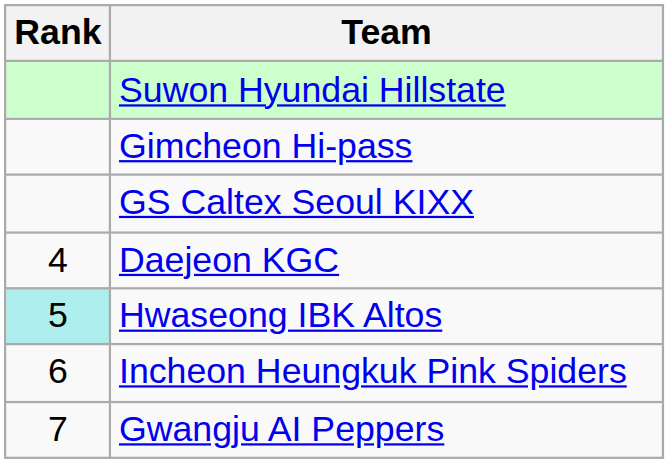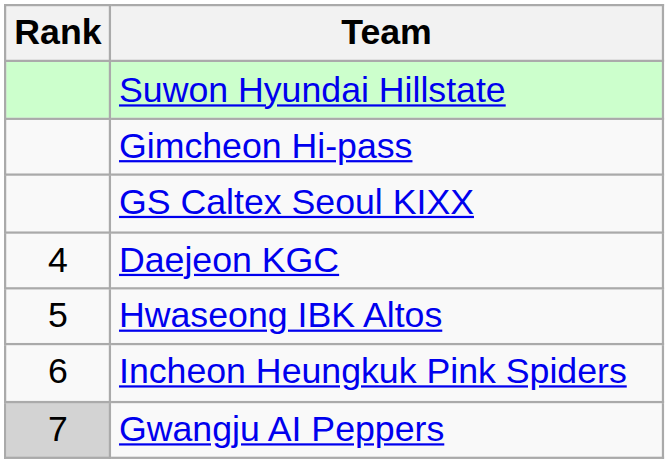(58, 315) paleturquoise background -> (58, 315) no background
(58, 428) no background -> (58, 428) lightgrey background
